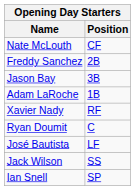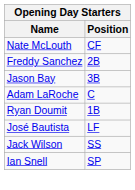(94, 95) 1B -> (91, 95) C
- row: (35, 111)
(91, 128) C -> (94, 111) 1B
